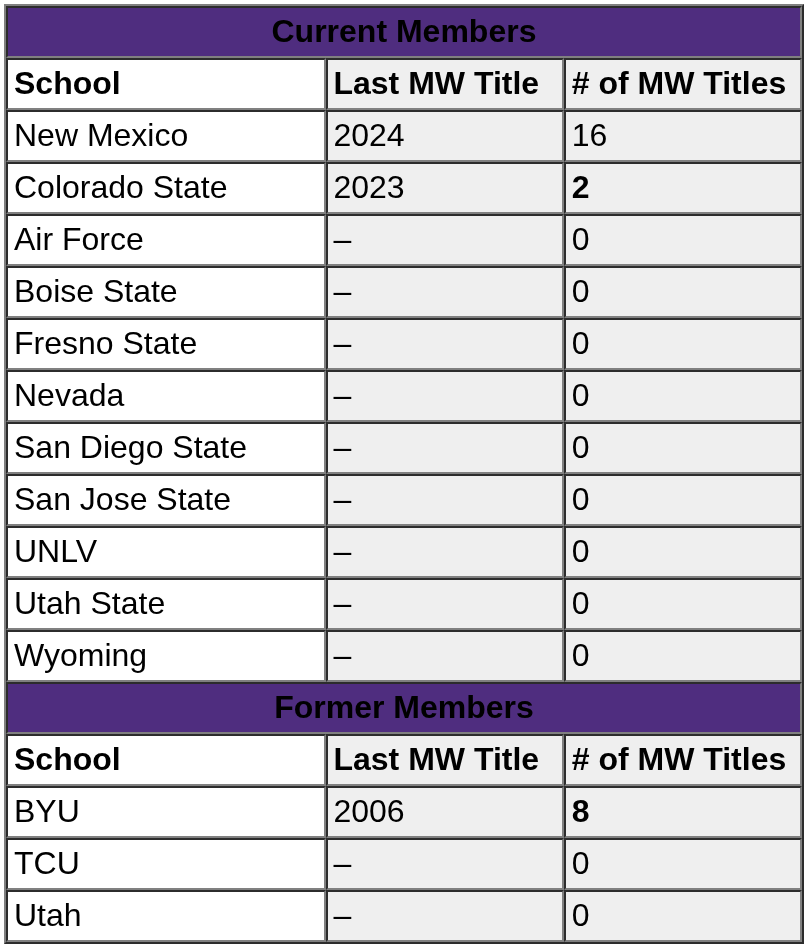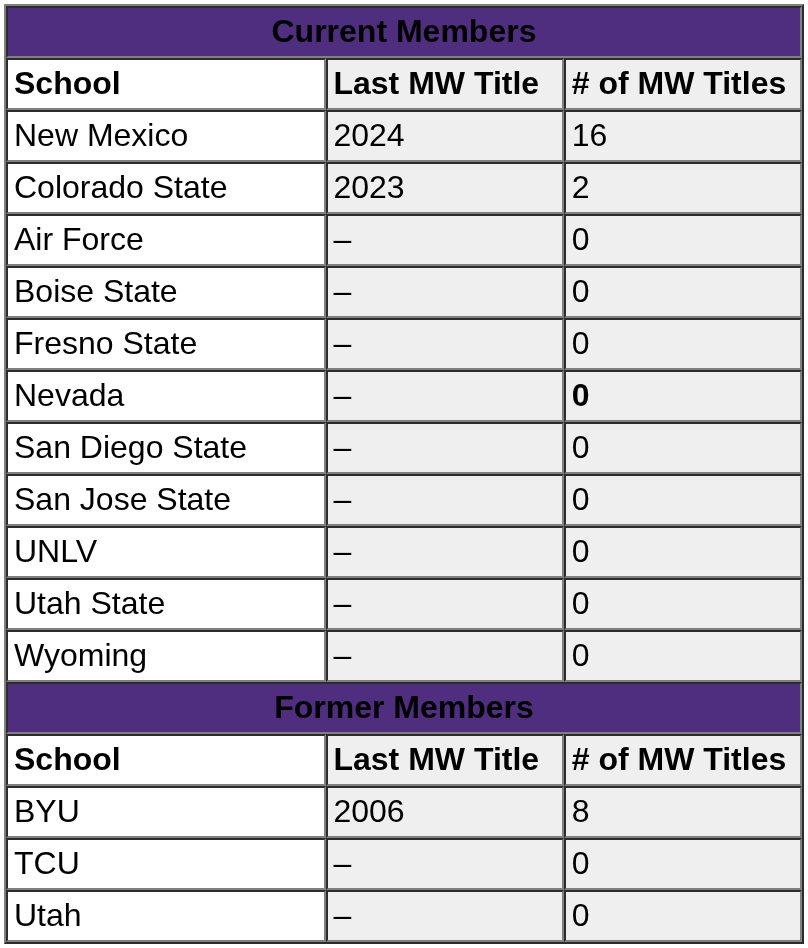(581, 187) bold -> (581, 187) normal
(581, 395) normal -> (581, 395) bold
(581, 811) bold -> (581, 811) normal
